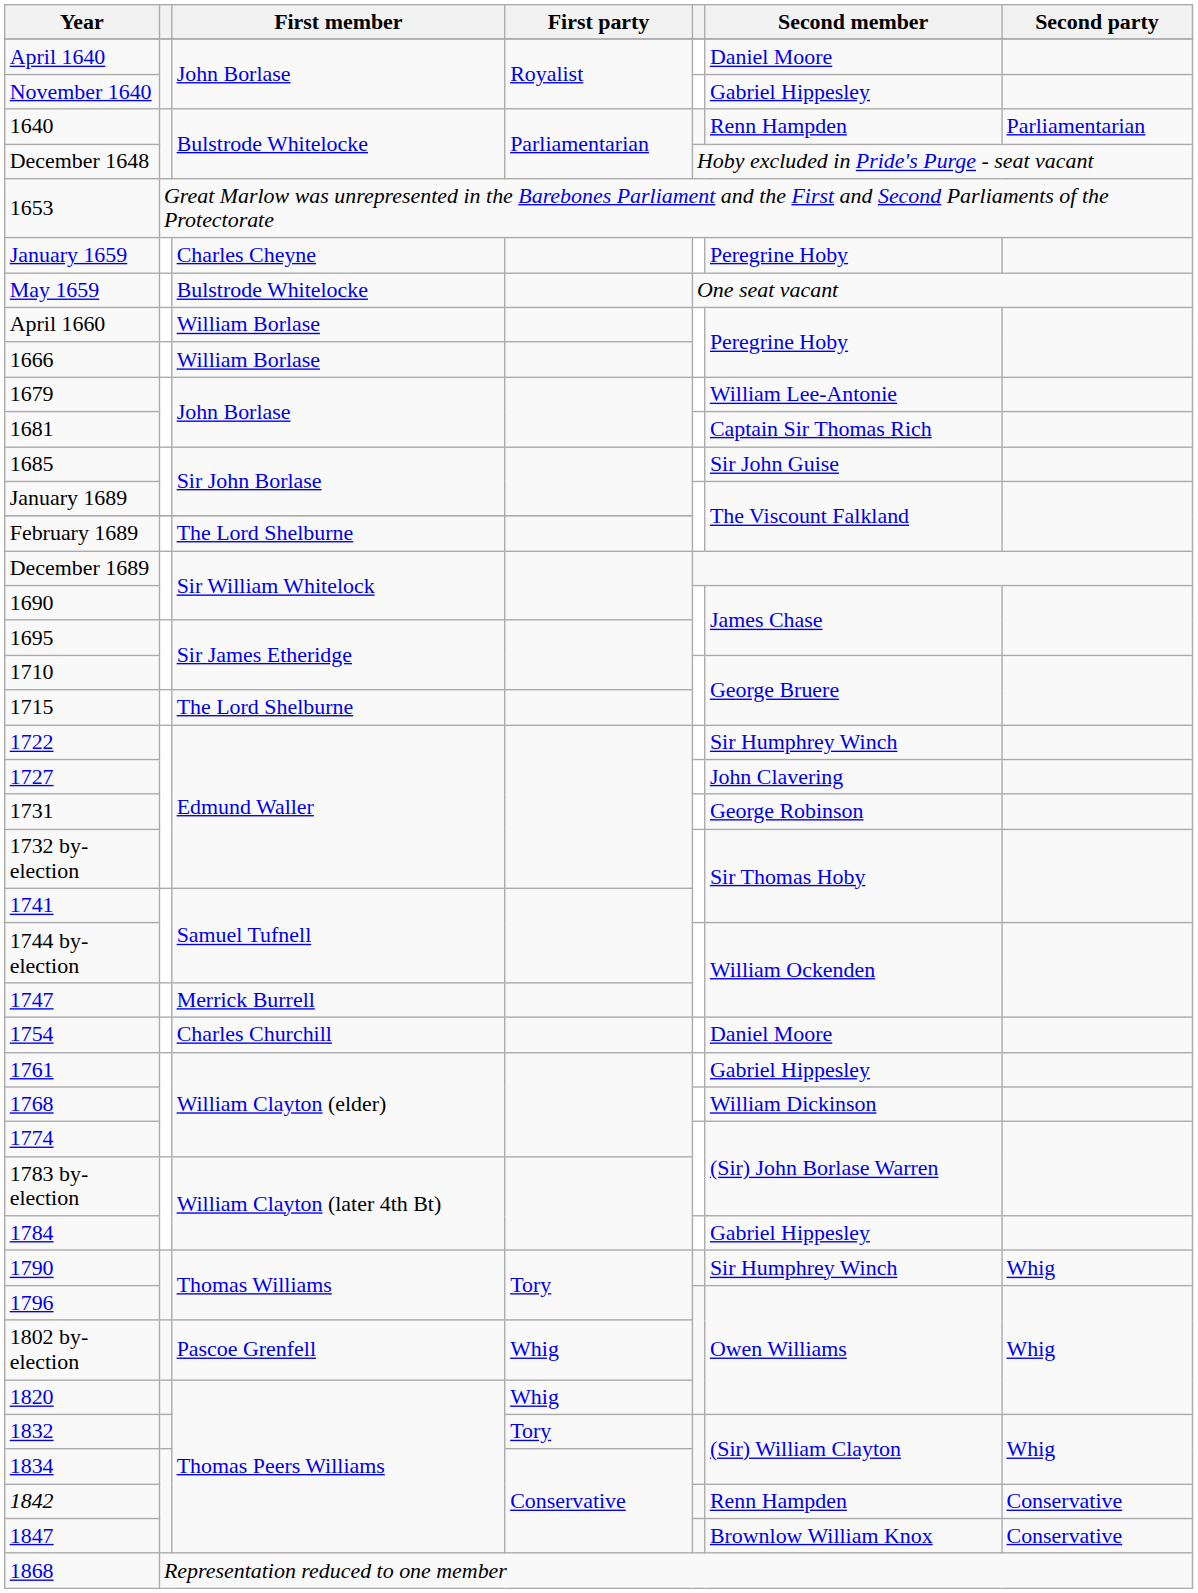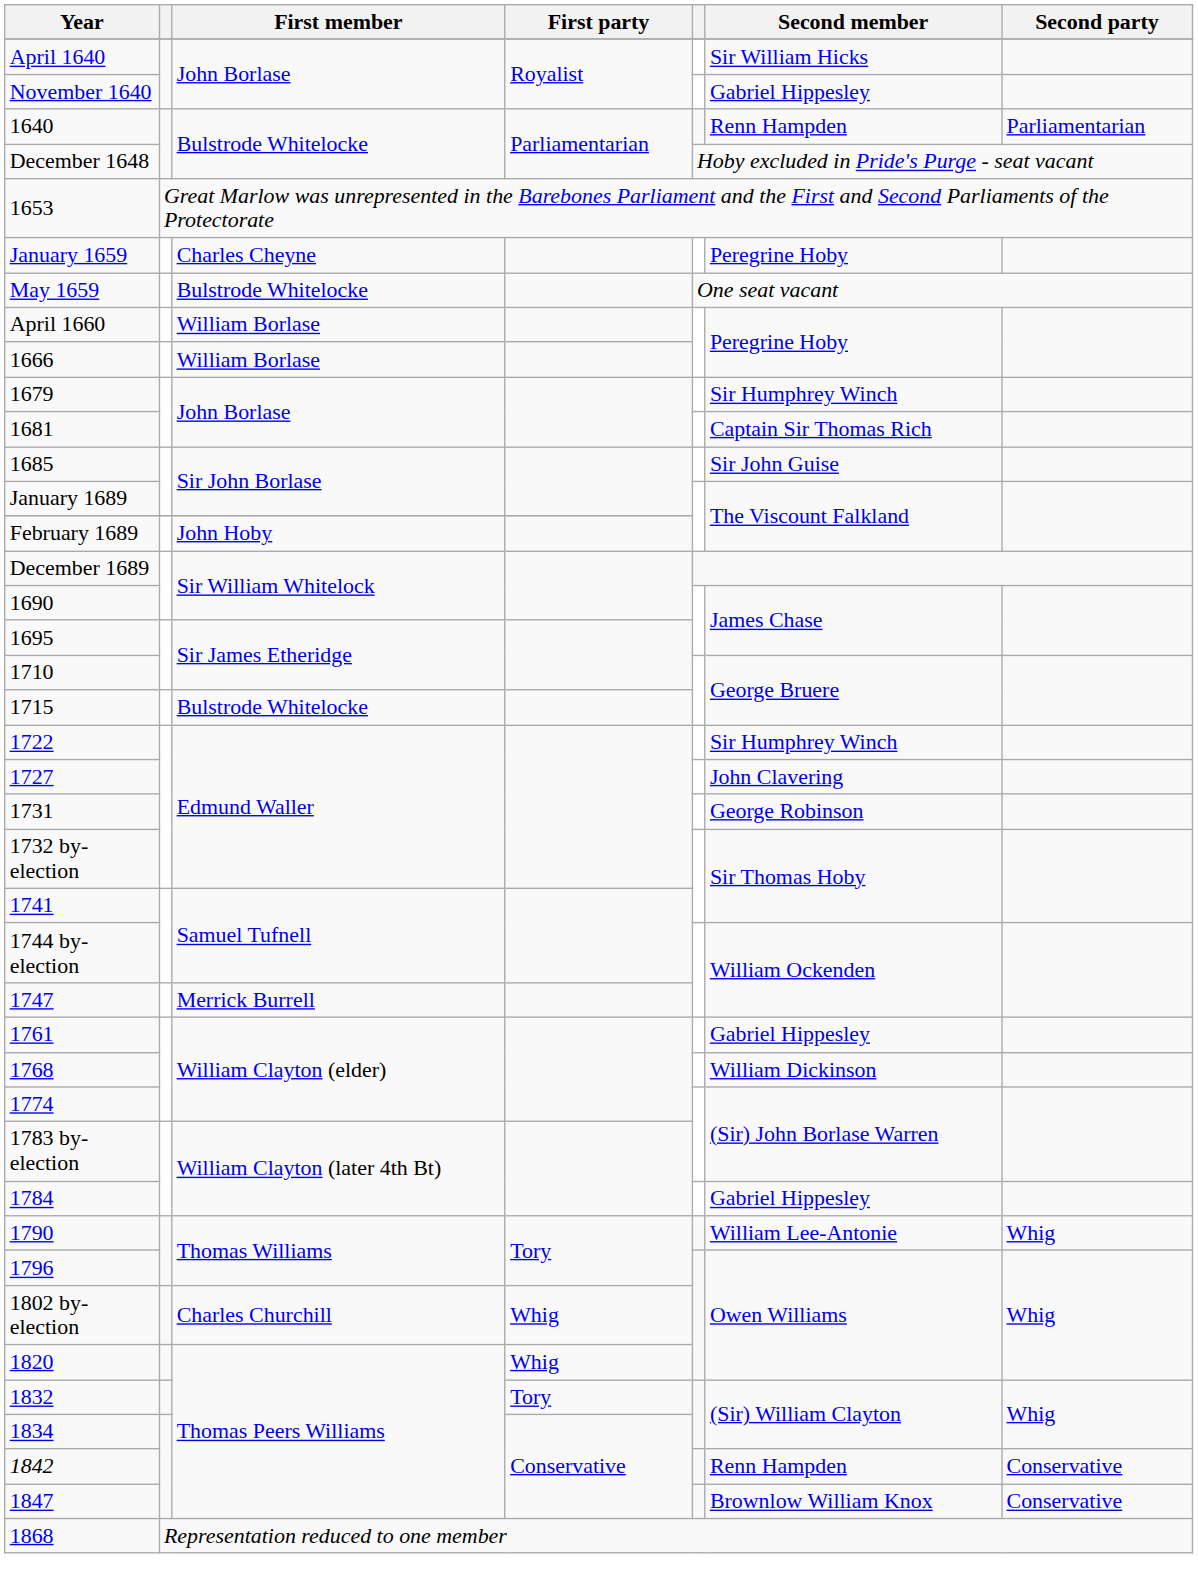(771, 56) Daniel Moore -> (789, 56) Sir William Hicks
(803, 394) William Lee-Antonie -> (804, 394) Sir Humphrey Winch
(265, 533) The Lord Shelburne -> (224, 533) John Hoby
(265, 707) The Lord Shelburne -> (272, 707) Bulstrode Whitelocke
- row: (32, 1034)
(804, 1267) Sir Humphrey Winch -> (803, 1232) William Lee-Antonie
(246, 1349) Pascoe Grenfell -> (254, 1314) Charles Churchill
